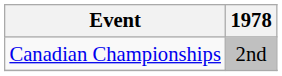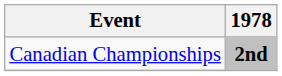(251, 53) normal -> (251, 53) bold
